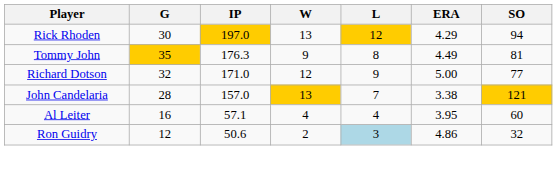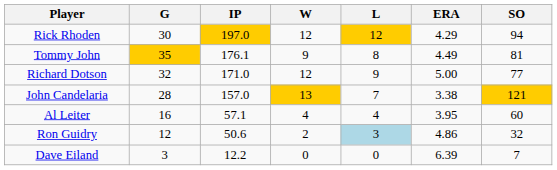(306, 34) 13 -> (306, 34) 12
(235, 54) 176.3 -> (235, 54) 176.1
+ row: (67, 154)
